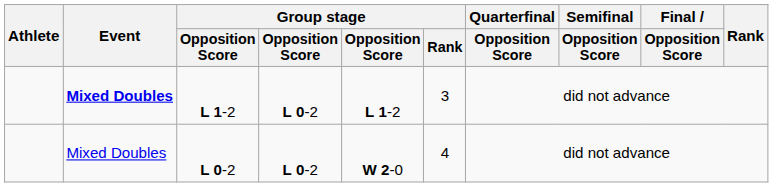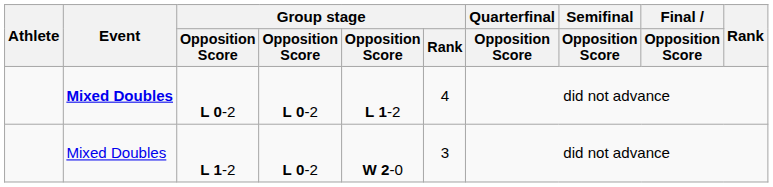(218, 113) L 1-2 -> (218, 113) L 0-2
(445, 96) 3 -> (445, 96) 4
(218, 170) L 0-2 -> (218, 170) L 1-2
(445, 153) 4 -> (445, 153) 3
